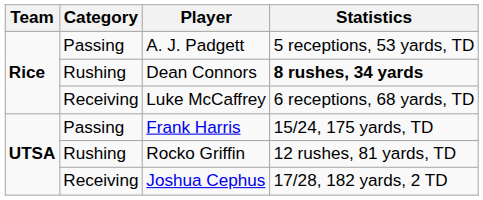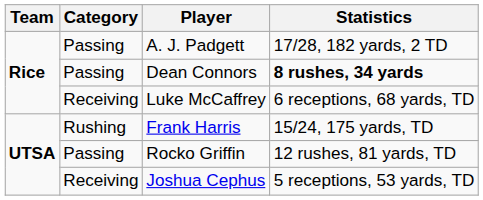(374, 45) 5 receptions, 53 yards, TD -> (361, 45) 17/28, 182 yards, 2 TD
(95, 72) Rushing -> (94, 72) Passing
(94, 126) Passing -> (95, 126) Rushing
(95, 153) Rushing -> (94, 153) Passing
(361, 181) 17/28, 182 yards, 2 TD -> (374, 181) 5 receptions, 53 yards, TD
